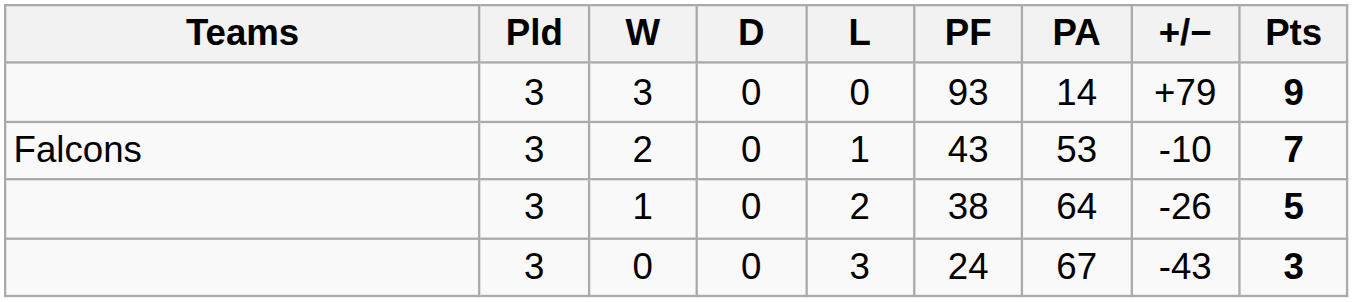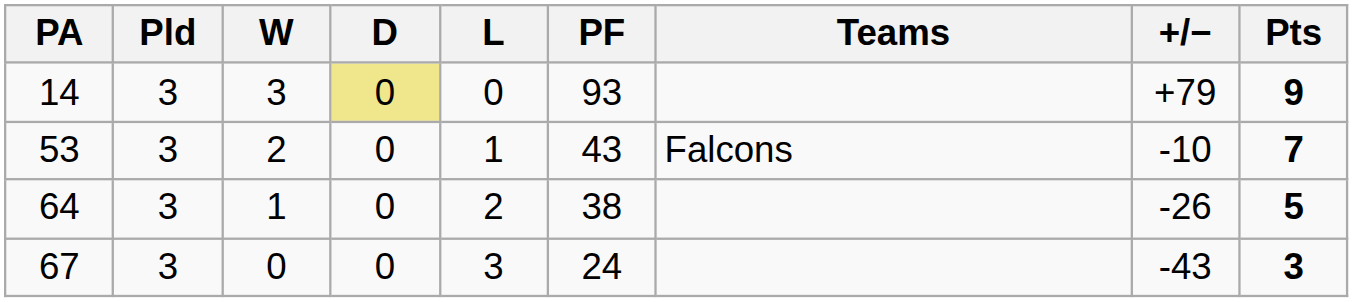columns swapped: (243, 33) <-> (1077, 33)
(751, 91) no background -> (385, 91) khaki background
